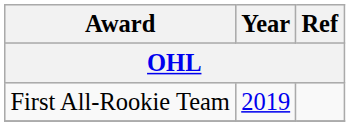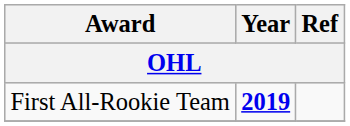(266, 101) normal -> (266, 101) bold
